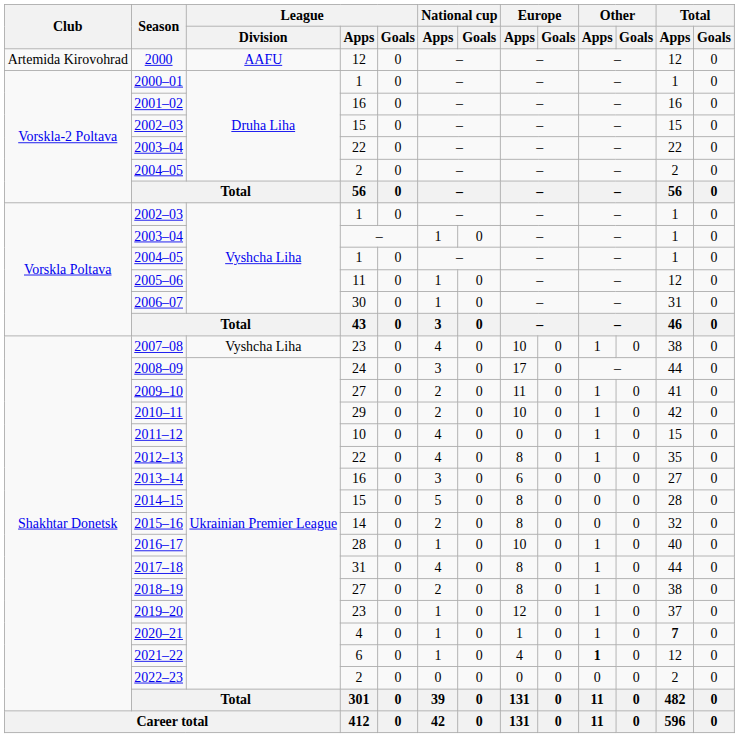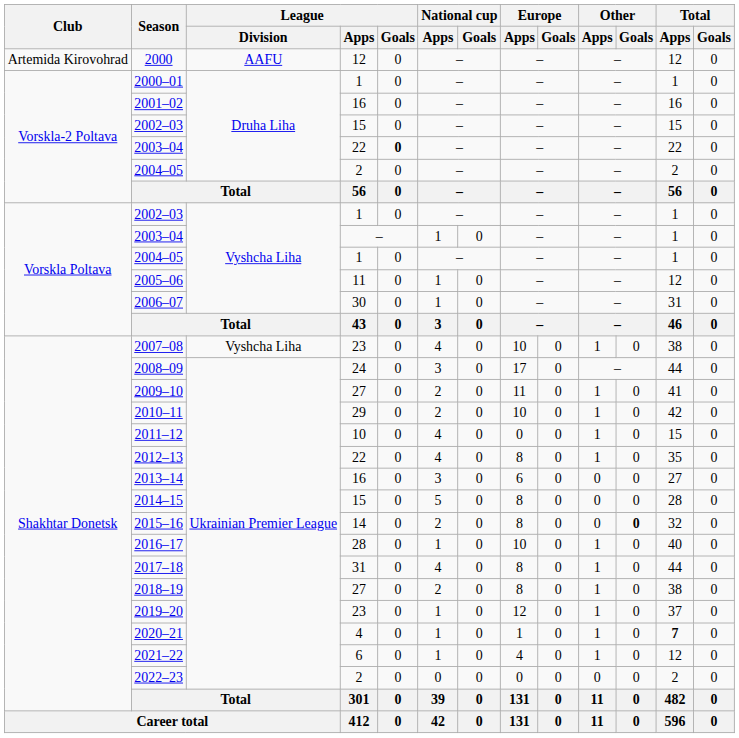(398, 147) normal -> (398, 147) bold
(636, 523) normal -> (636, 523) bold
(597, 655) bold -> (597, 655) normal
